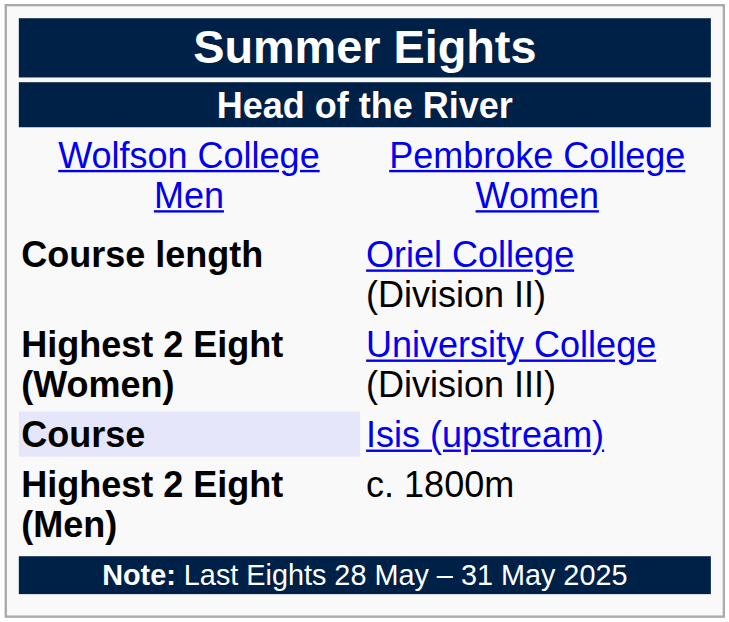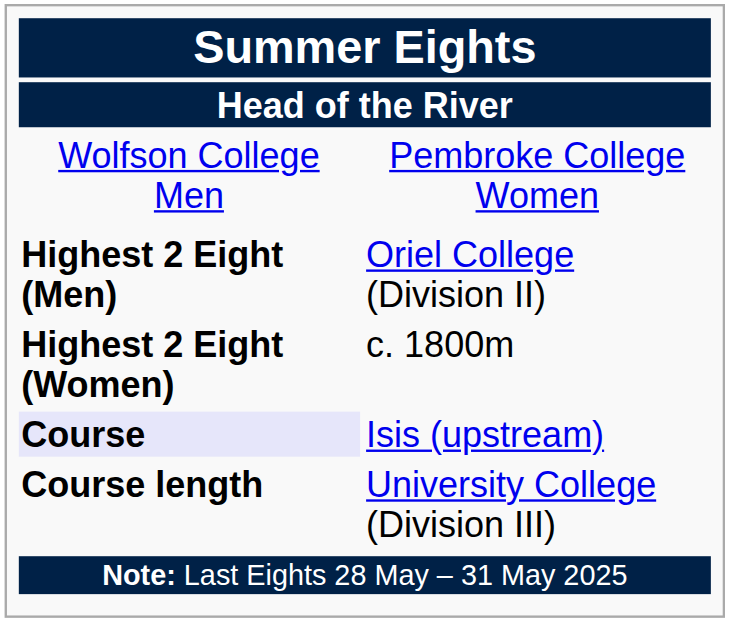(142, 254) Course length -> (152, 274) Highest 2 Eight (Men)
(511, 364) University College (Division III) -> (440, 344) c. 1800m
(152, 504) Highest 2 Eight (Men) -> (142, 484) Course length
(440, 484) c. 1800m -> (511, 504) University College (Division III)
